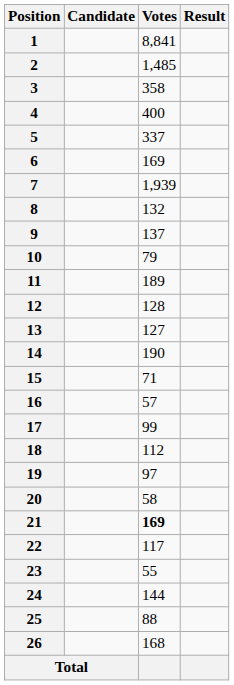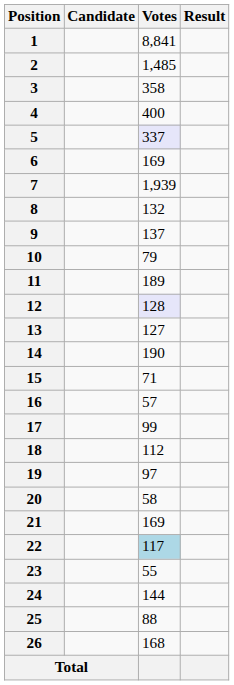(153, 137) no background -> (153, 137) lavender background
(153, 305) no background -> (153, 305) lavender background
(153, 522) bold -> (153, 522) normal
(153, 546) no background -> (153, 546) lightblue background
